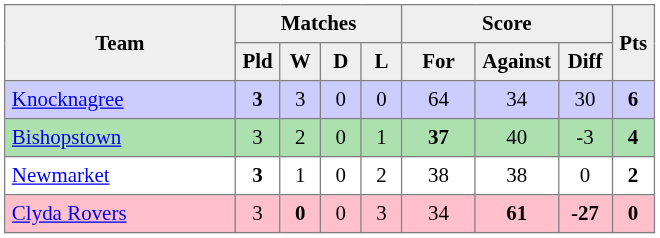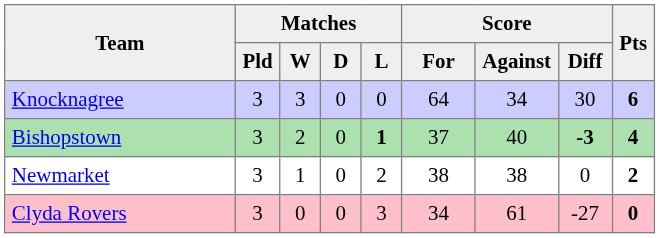(258, 99) bold -> (258, 99) normal
(381, 137) normal -> (381, 137) bold
(438, 137) bold -> (438, 137) normal
(585, 137) normal -> (585, 137) bold
(258, 175) bold -> (258, 175) normal
(300, 213) bold -> (300, 213) normal
(517, 213) bold -> (517, 213) normal
(585, 213) bold -> (585, 213) normal
